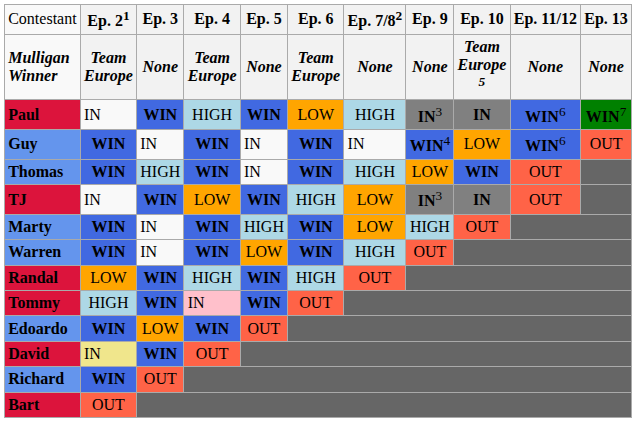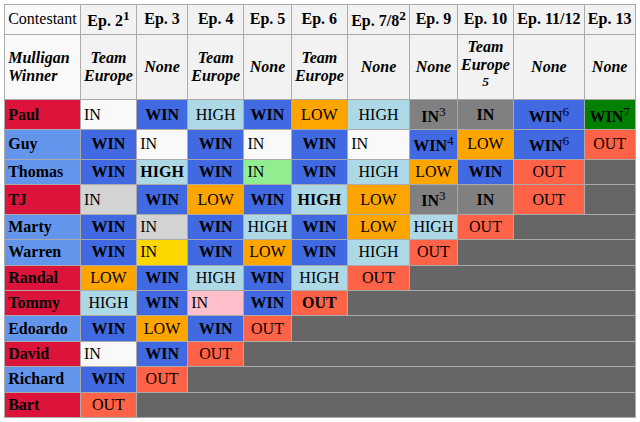(160, 172) normal -> (162, 172) bold
(252, 172) no background -> (256, 172) lightgreen background
(92, 199) no background -> (92, 199) lightgrey background
(316, 199) normal -> (319, 199) bold
(149, 227) no background -> (149, 227) lightgrey background
(149, 252) no background -> (149, 252) gold background
(316, 303) normal -> (319, 303) bold
(92, 353) khaki background -> (92, 353) no background
